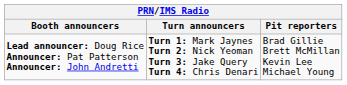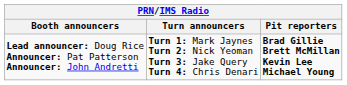(301, 57) normal -> (301, 57) bold
